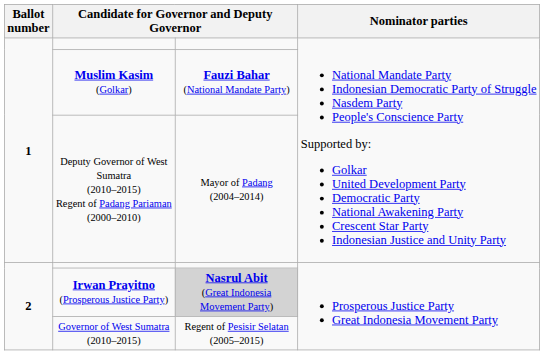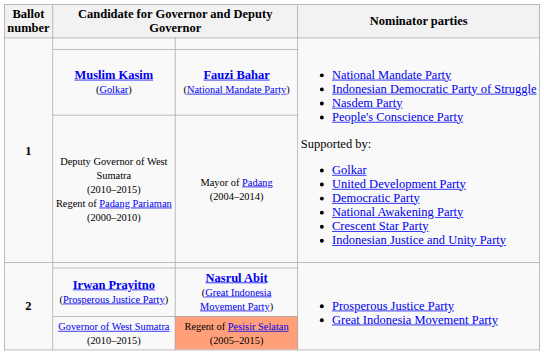(237, 292) lightgrey background -> (237, 292) no background
(237, 333) no background -> (237, 333) lightsalmon background
